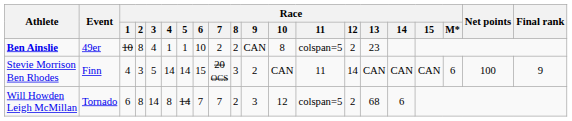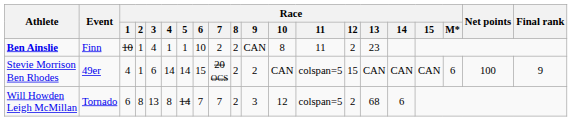(91, 47) 49er -> (92, 47) Finn
(141, 47) 8 -> (141, 47) 1
(320, 47) colspan=5 -> (320, 47) 11
(92, 71) Finn -> (91, 71) 49er
(141, 71) 3 -> (141, 71) 1
(154, 71) 5 -> (154, 71) 6
(236, 71) 3 -> (236, 71) 2
(320, 71) 11 -> (320, 71) colspan=5
(353, 71) 14 -> (353, 71) 15
(154, 101) 14 -> (154, 101) 13
